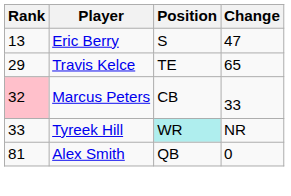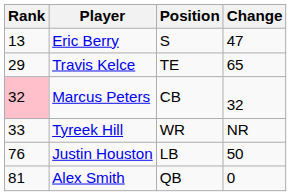(233, 105) 33 -> (235, 105) 32
(170, 130) paleturquoise background -> (172, 130) no background
+ row: (102, 154)
